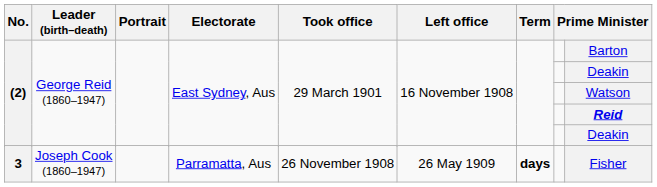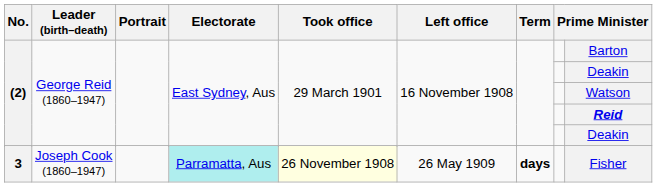(224, 163) no background -> (224, 163) paleturquoise background
(338, 163) no background -> (338, 163) lightyellow background
